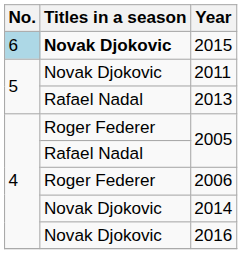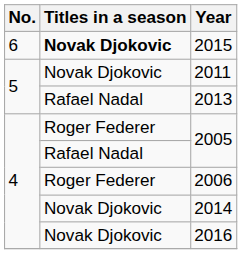(13, 45) lightblue background -> (13, 45) no background
